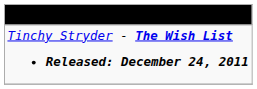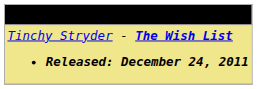(128, 48) no background -> (128, 48) khaki background
